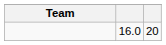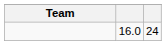(152, 31) 20 -> (152, 31) 24
